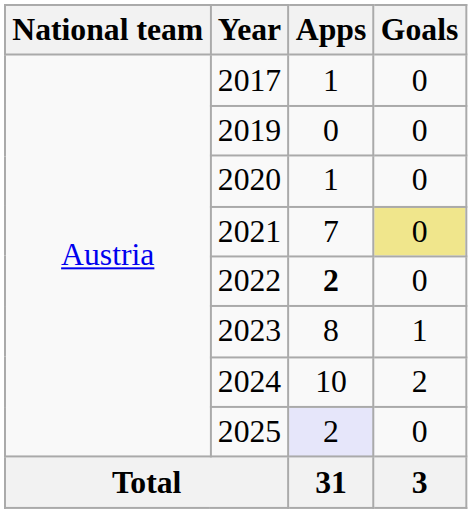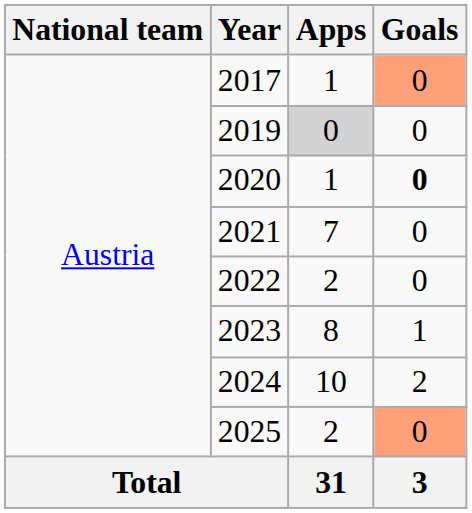(420, 79) no background -> (420, 79) lightsalmon background
(331, 130) no background -> (331, 130) lightgrey background
(420, 180) normal -> (420, 180) bold
(420, 230) khaki background -> (420, 230) no background
(331, 280) bold -> (331, 280) normal
(331, 431) lavender background -> (331, 431) no background
(420, 431) no background -> (420, 431) lightsalmon background
